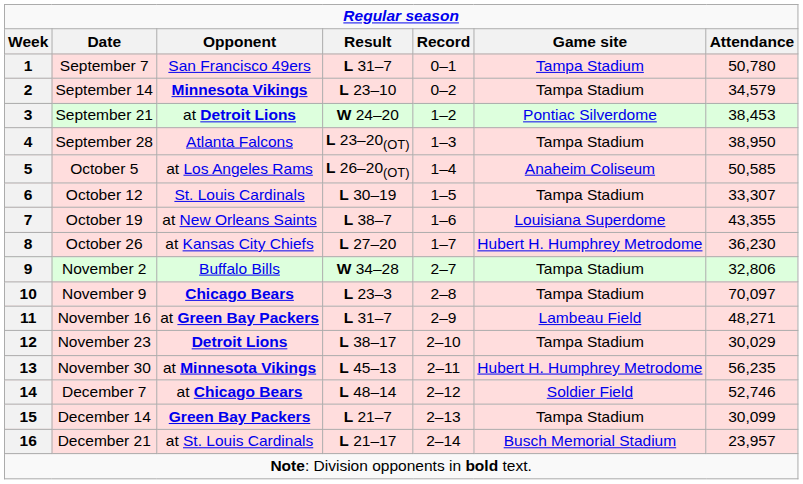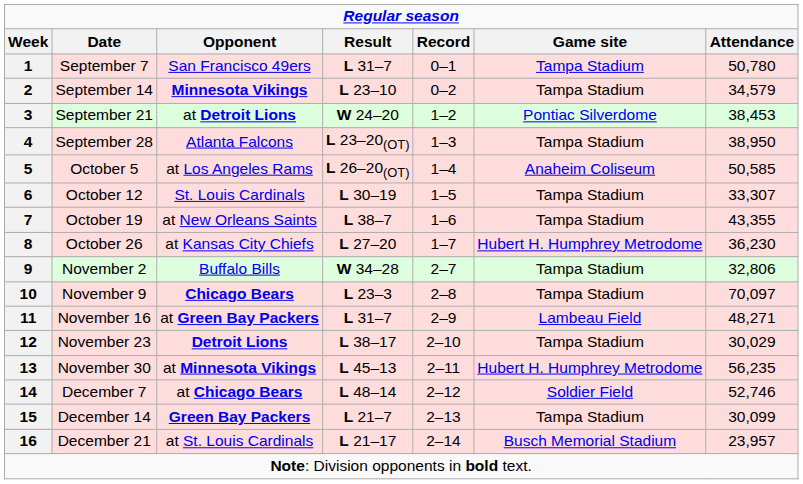(590, 219) Louisiana Superdome -> (590, 219) Tampa Stadium
